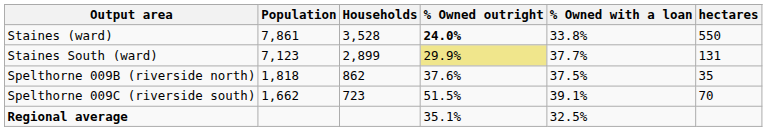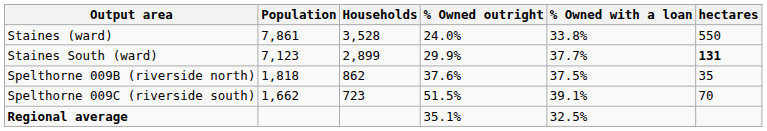(442, 35) bold -> (442, 35) normal
(442, 55) khaki background -> (442, 55) no background
(710, 55) normal -> (710, 55) bold
